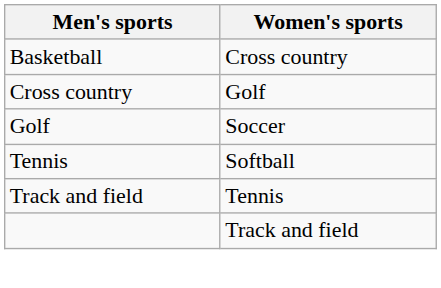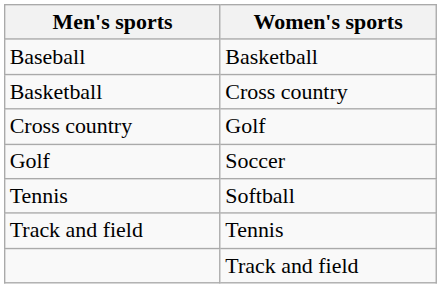+ row: (47, 56)
